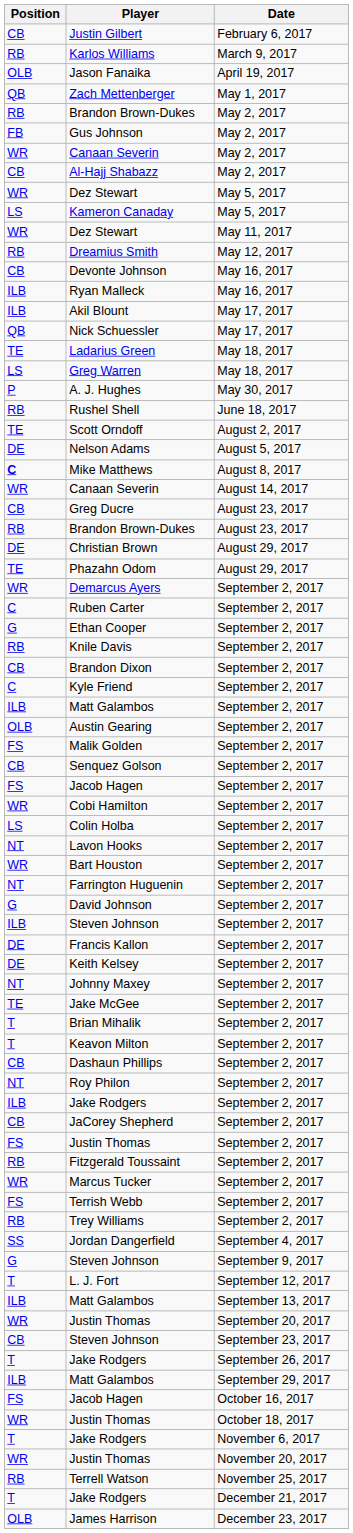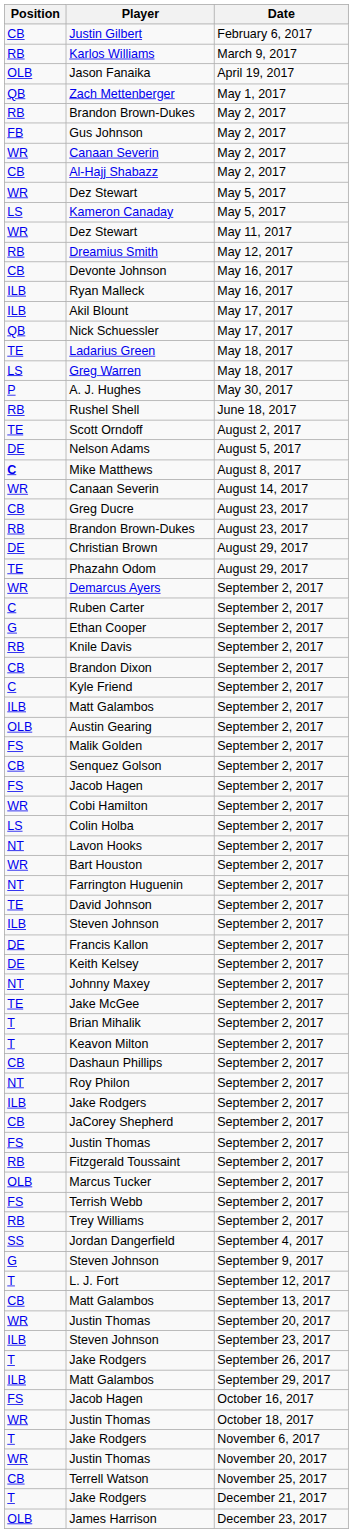(12, 905) G -> (15, 905) TE
(18, 1182) WR -> (20, 1182) OLB
(17, 1300) ILB -> (16, 1300) CB
(16, 1340) CB -> (17, 1340) ILB
(16, 1479) RB -> (16, 1479) CB
